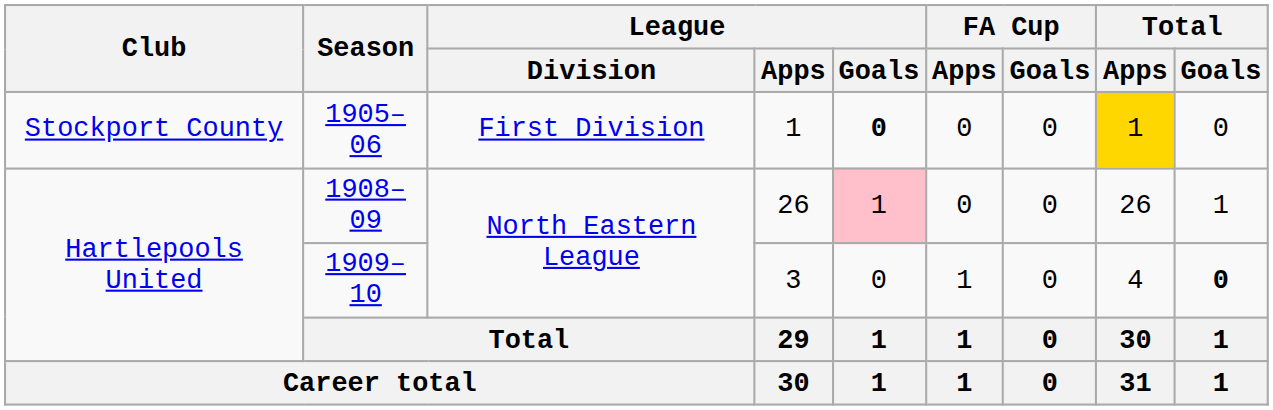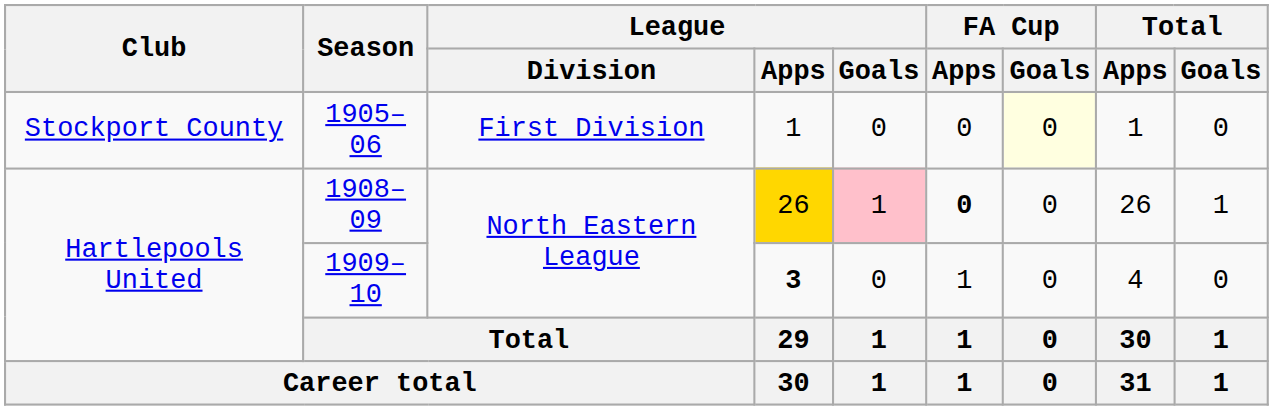(879, 130) bold -> (879, 130) normal
(1050, 130) no background -> (1050, 130) lightyellow background
(1135, 130) gold background -> (1135, 130) no background
(793, 205) no background -> (793, 205) gold background
(964, 205) normal -> (964, 205) bold
(793, 280) normal -> (793, 280) bold
(1221, 280) bold -> (1221, 280) normal
